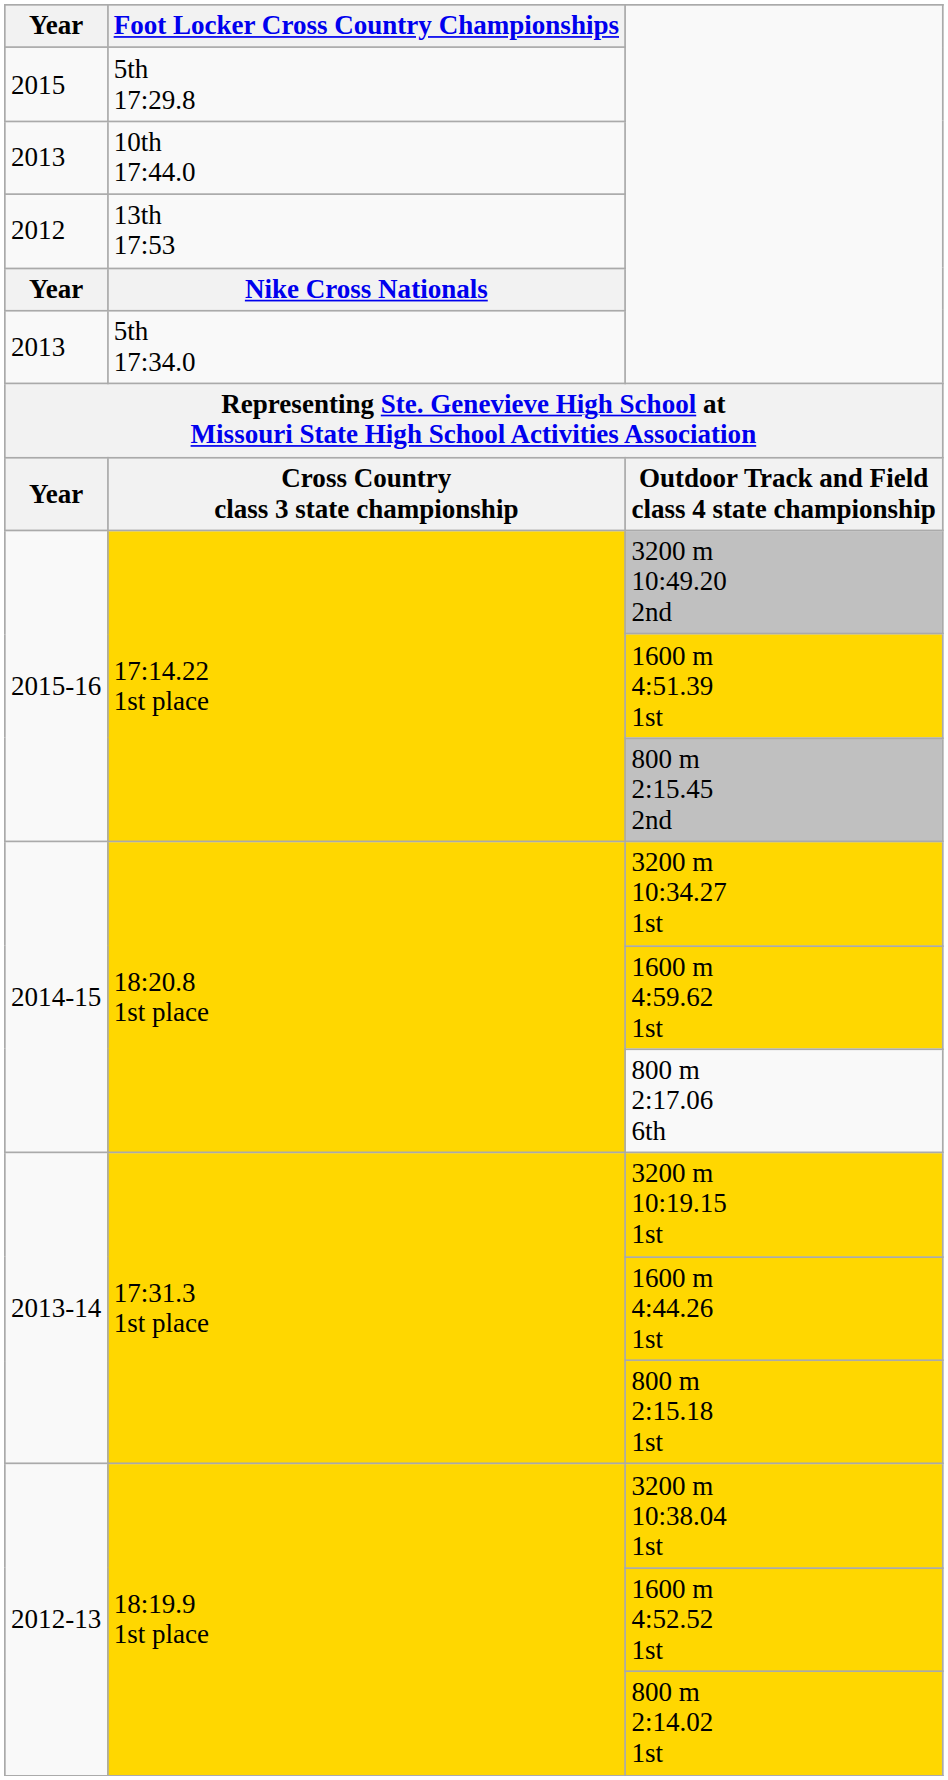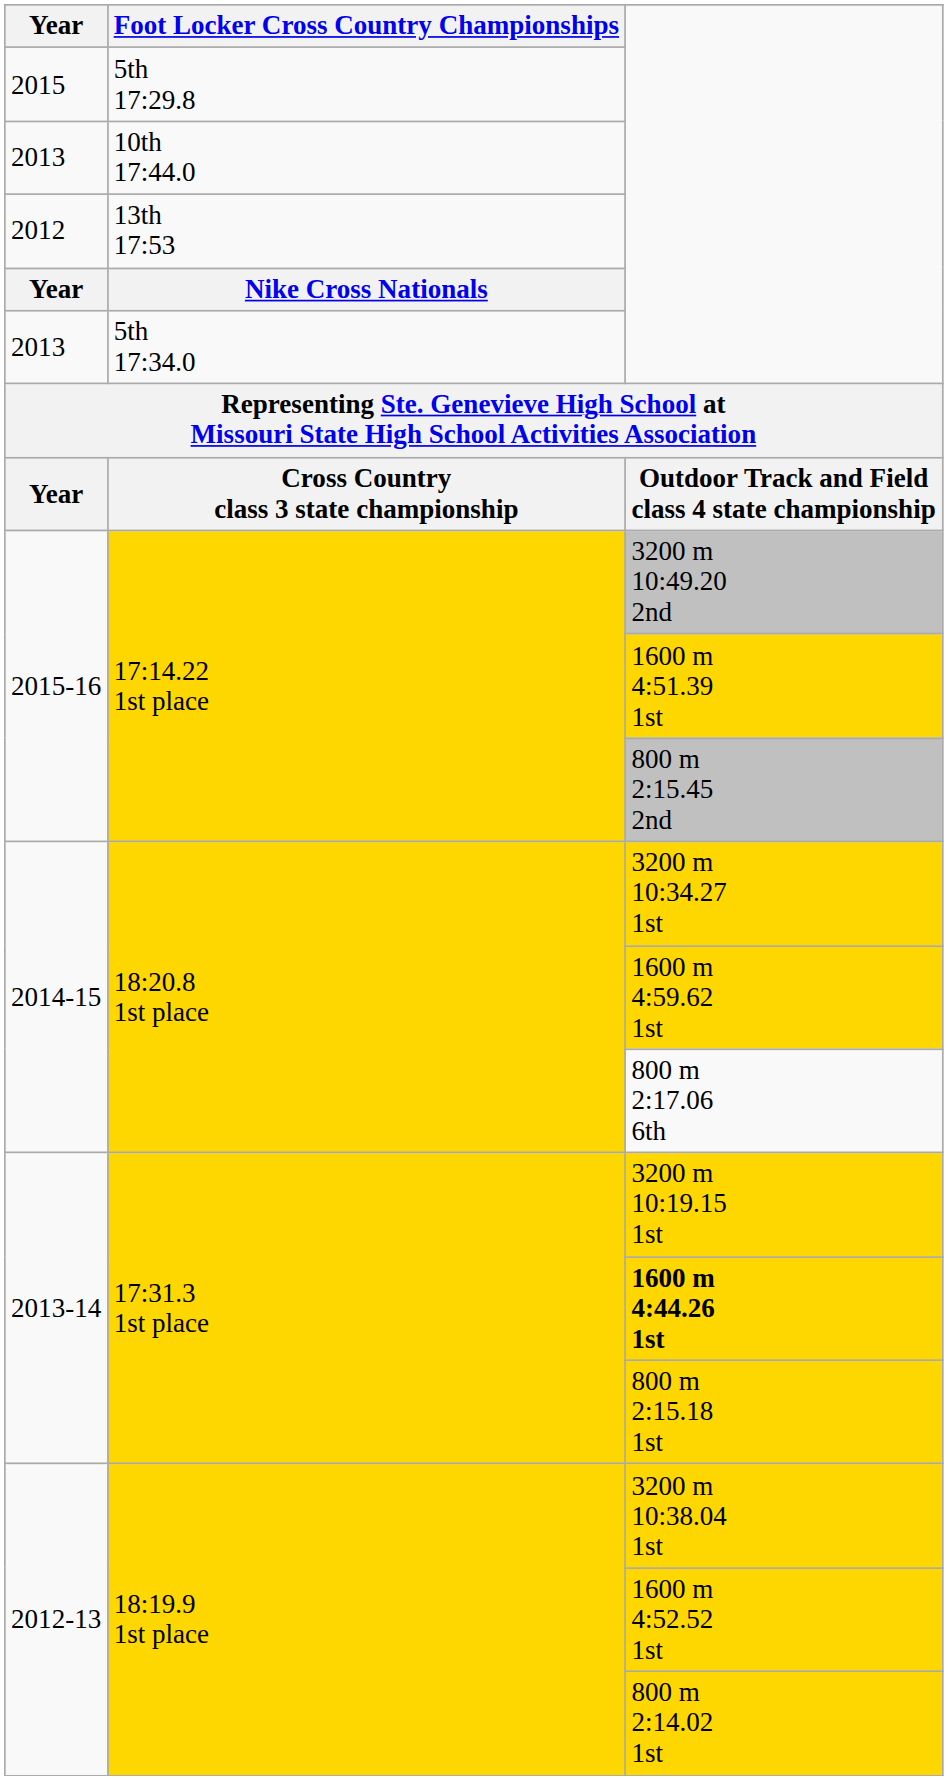(672, 1308) normal -> (673, 1308) bold
